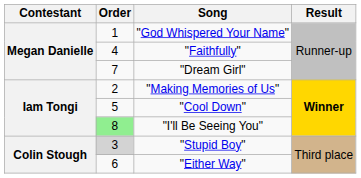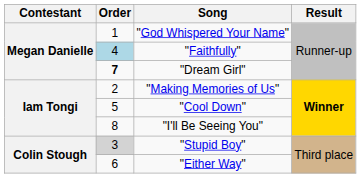(115, 51) no background -> (115, 51) lightblue background
(115, 70) normal -> (115, 70) bold
(115, 126) lightgreen background -> (115, 126) no background
